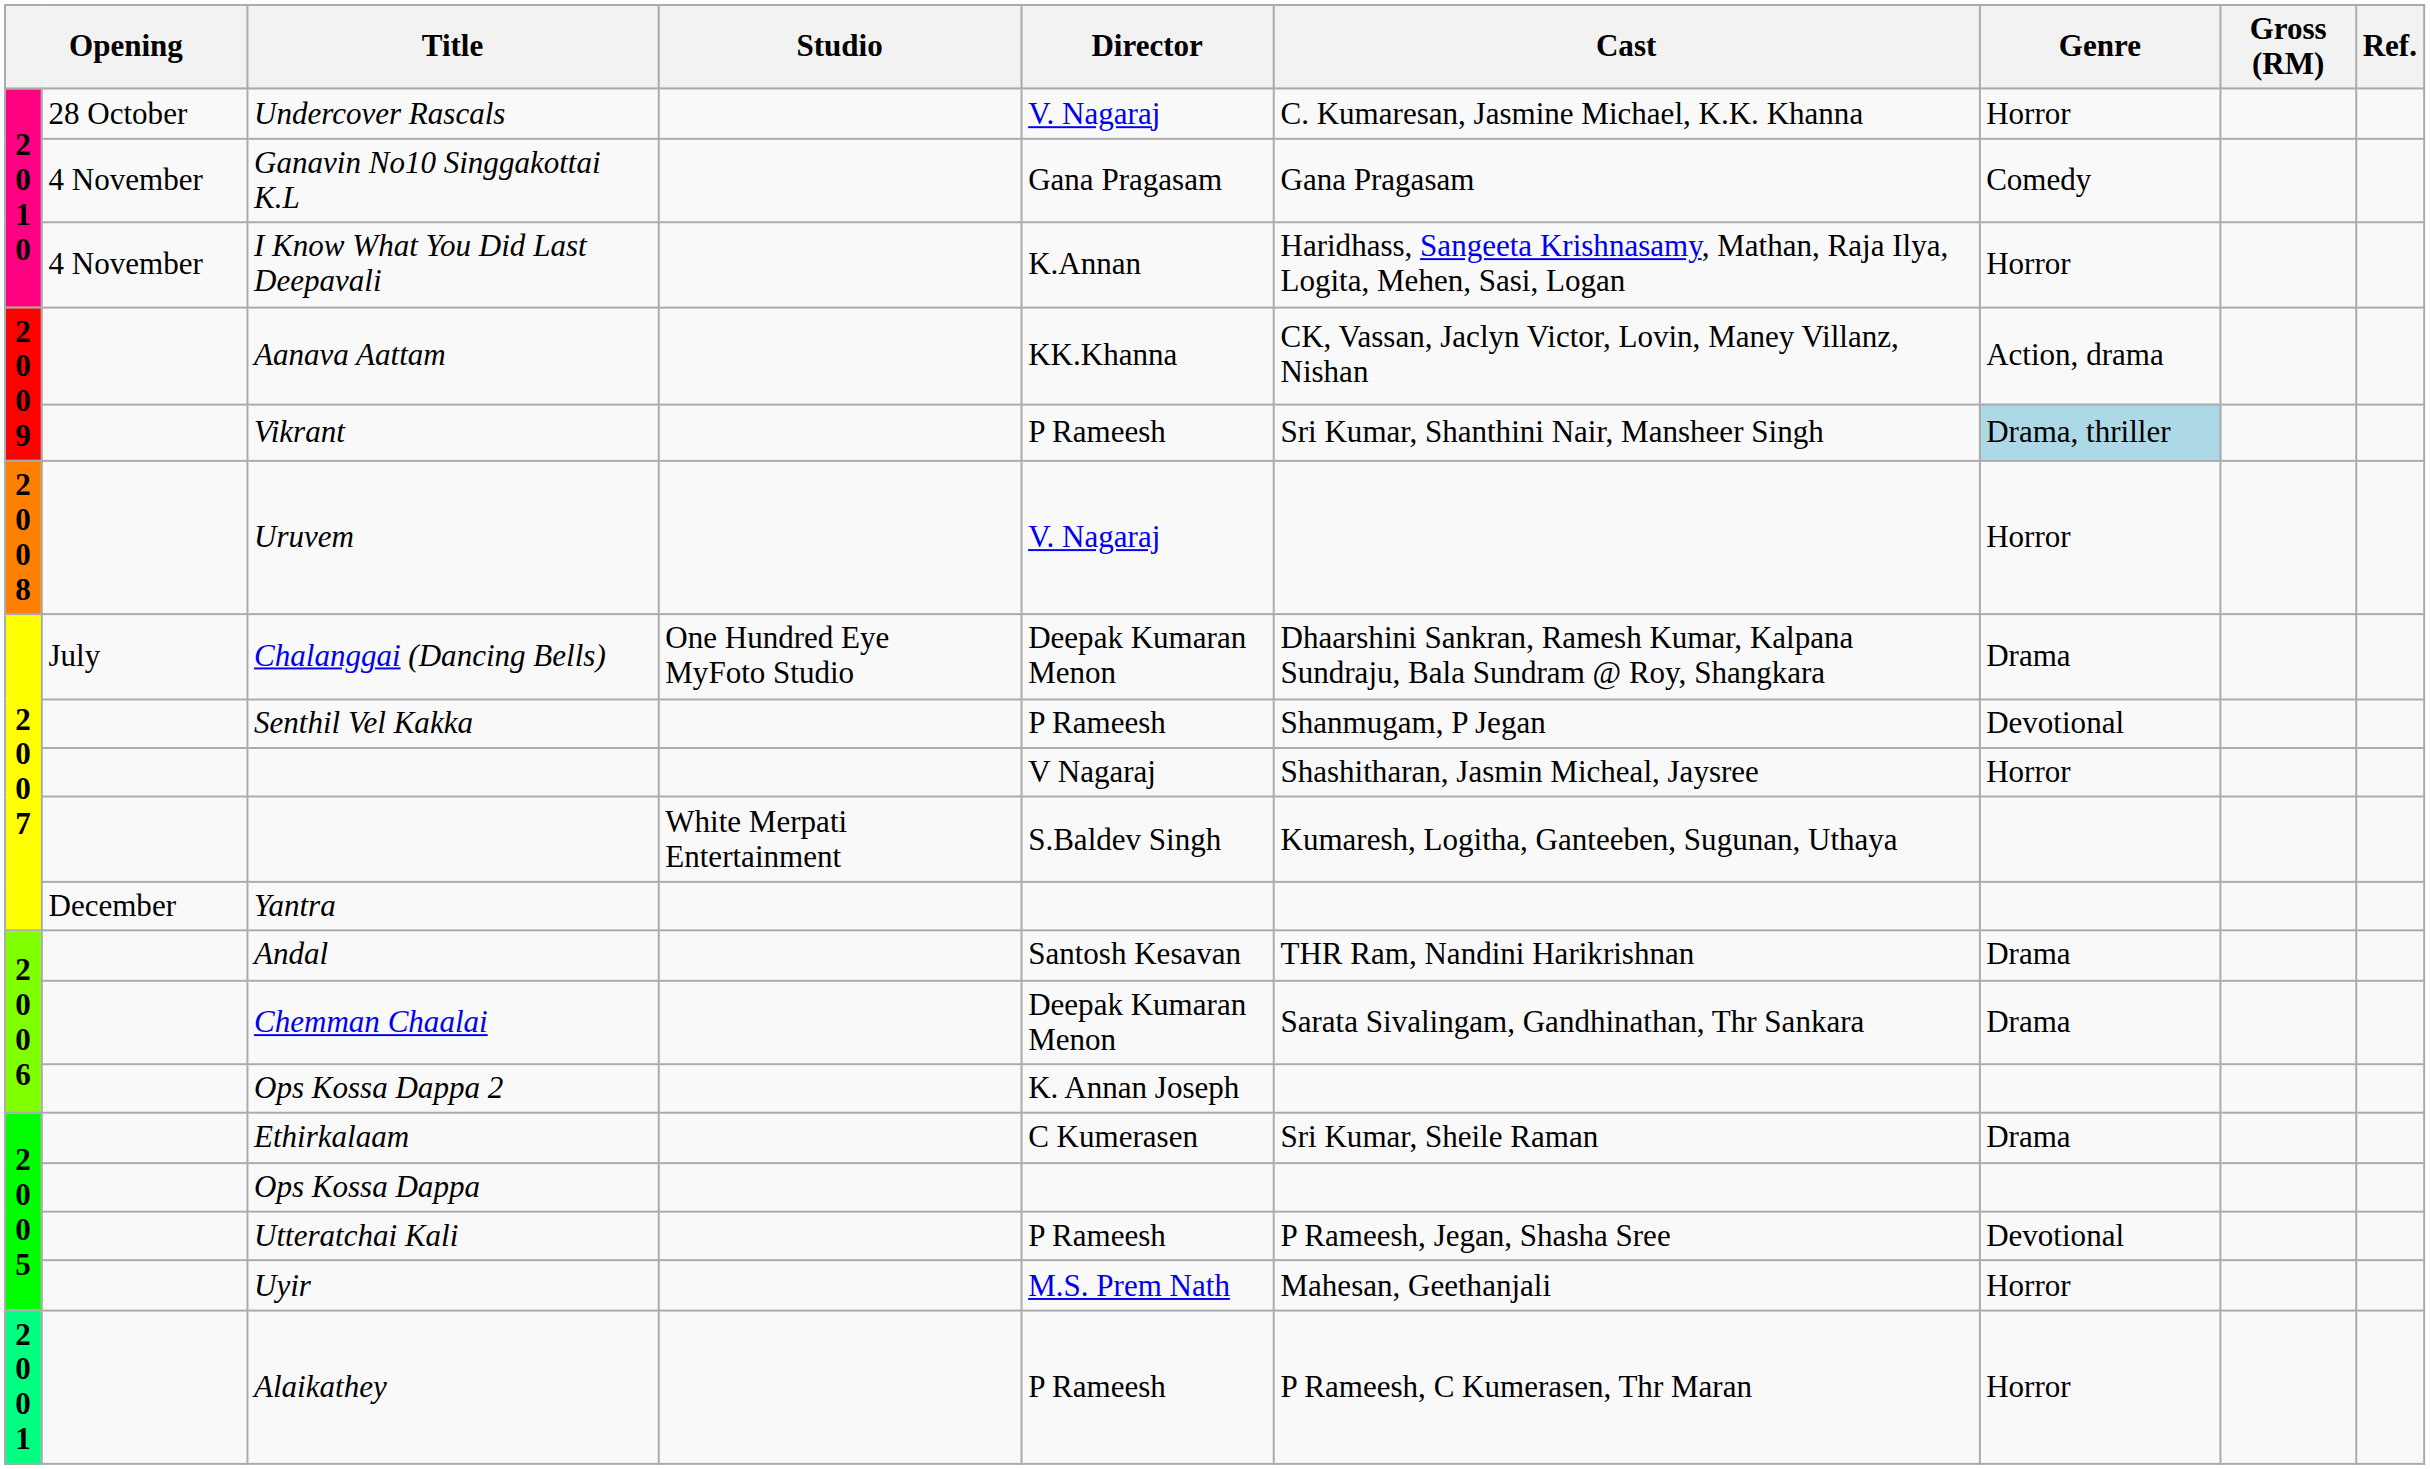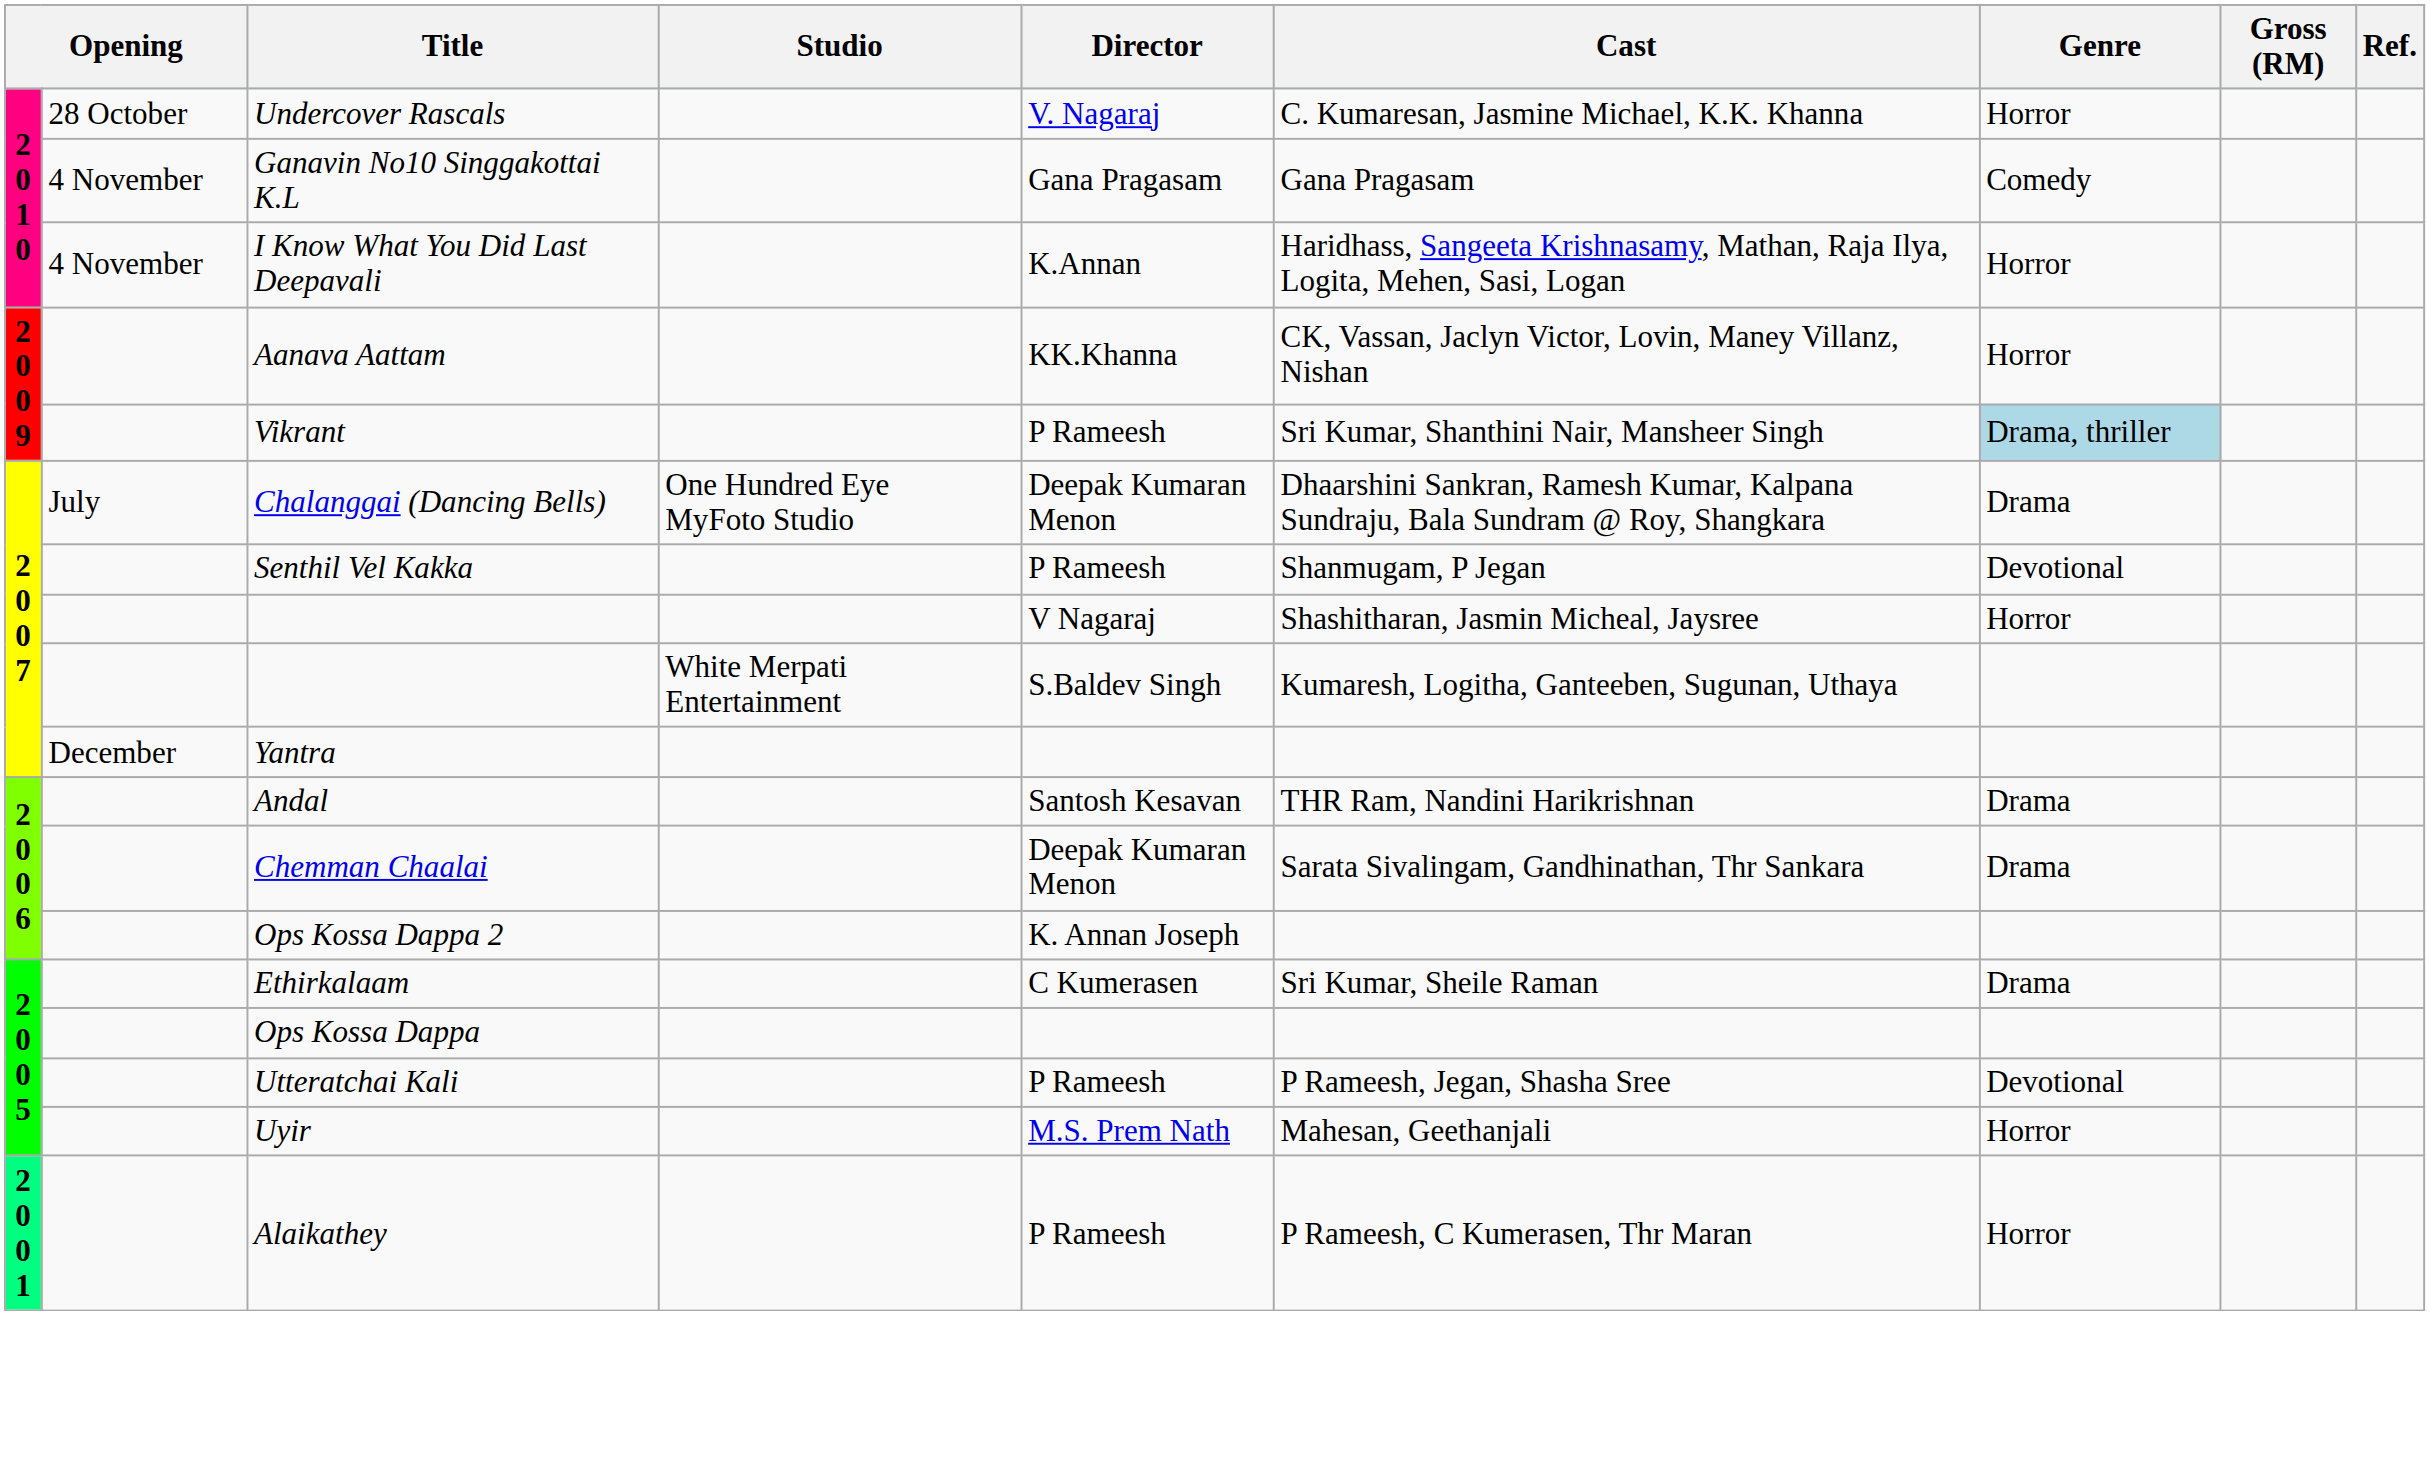(2075, 354) Action, drama -> (2028, 354) Horror
- row: (304, 537)
